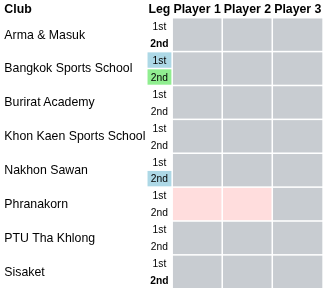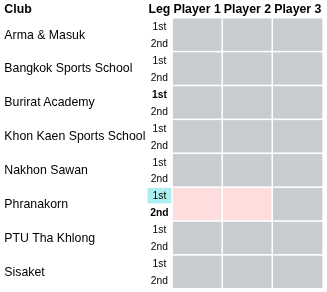(159, 43) bold -> (159, 44) normal
(159, 60) lightblue background -> (159, 60) no background
(159, 77) lightgreen background -> (159, 77) no background
(159, 94) normal -> (159, 94) bold
(159, 179) lightblue background -> (159, 179) no background
(159, 196) no background -> (159, 196) paleturquoise background
(159, 213) normal -> (159, 212) bold
(159, 280) bold -> (159, 281) normal
